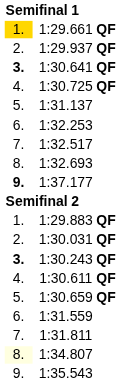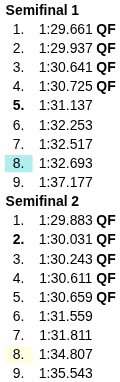(19, 29) gold background -> (19, 29) no background
(19, 67) bold -> (19, 67) normal
(19, 106) normal -> (19, 106) bold
(19, 163) no background -> (19, 163) paleturquoise background
(19, 182) bold -> (19, 182) normal
(19, 240) normal -> (19, 240) bold
(19, 259) bold -> (19, 259) normal
